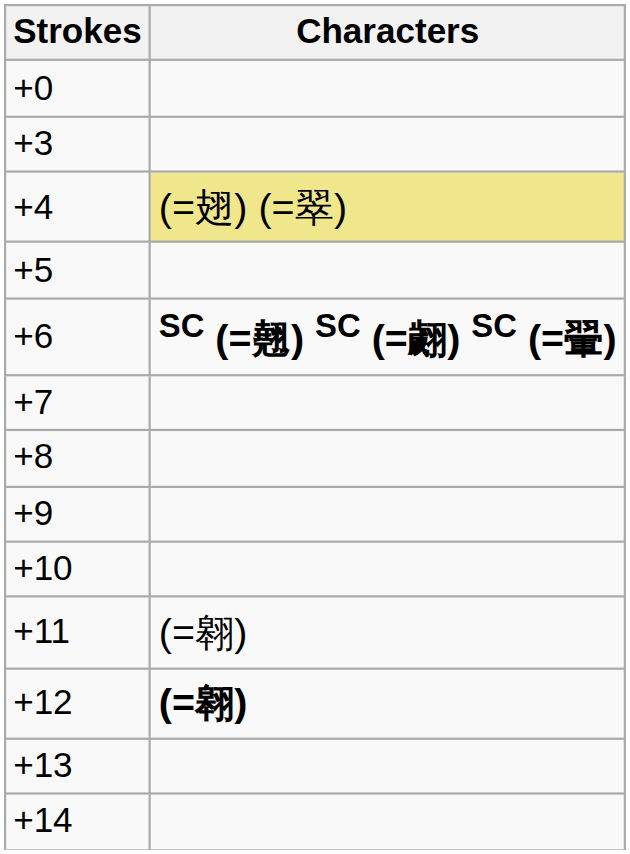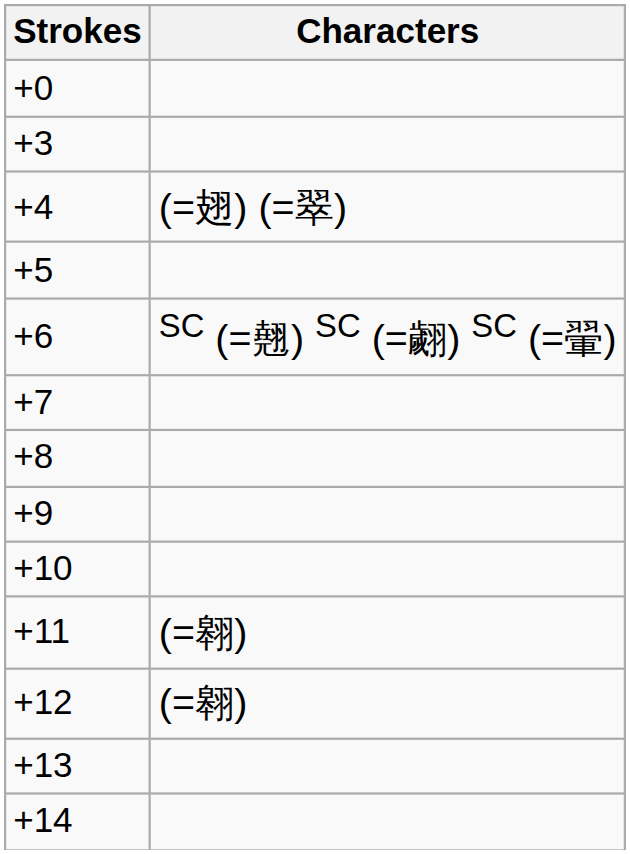(253, 207) khaki background -> (253, 207) no background
(388, 334) bold -> (388, 334) normal
(203, 703) bold -> (203, 703) normal
